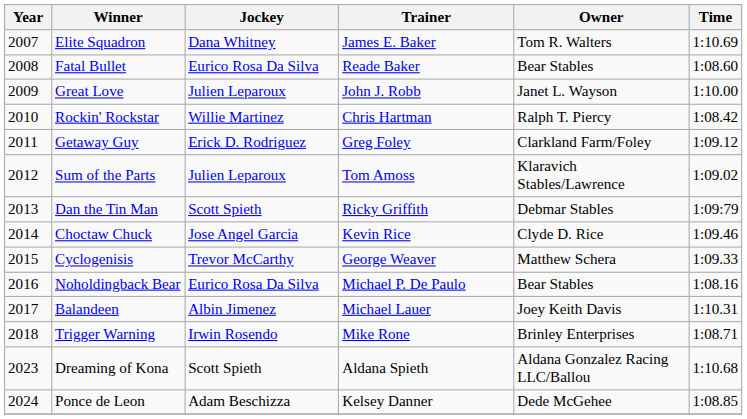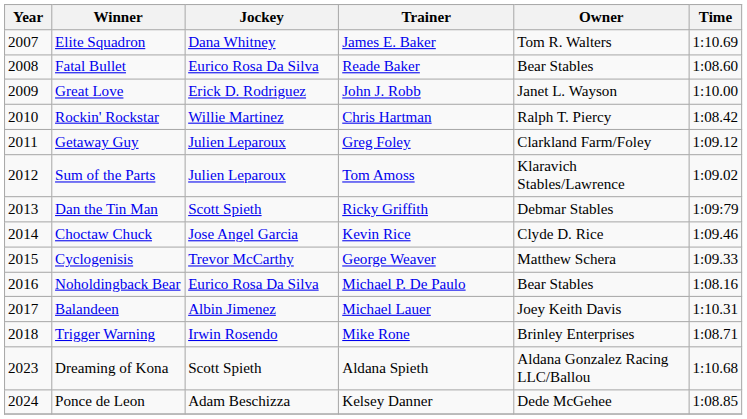(237, 92) Julien Leparoux -> (247, 92) Erick D. Rodriguez
(247, 142) Erick D. Rodriguez -> (237, 142) Julien Leparoux
